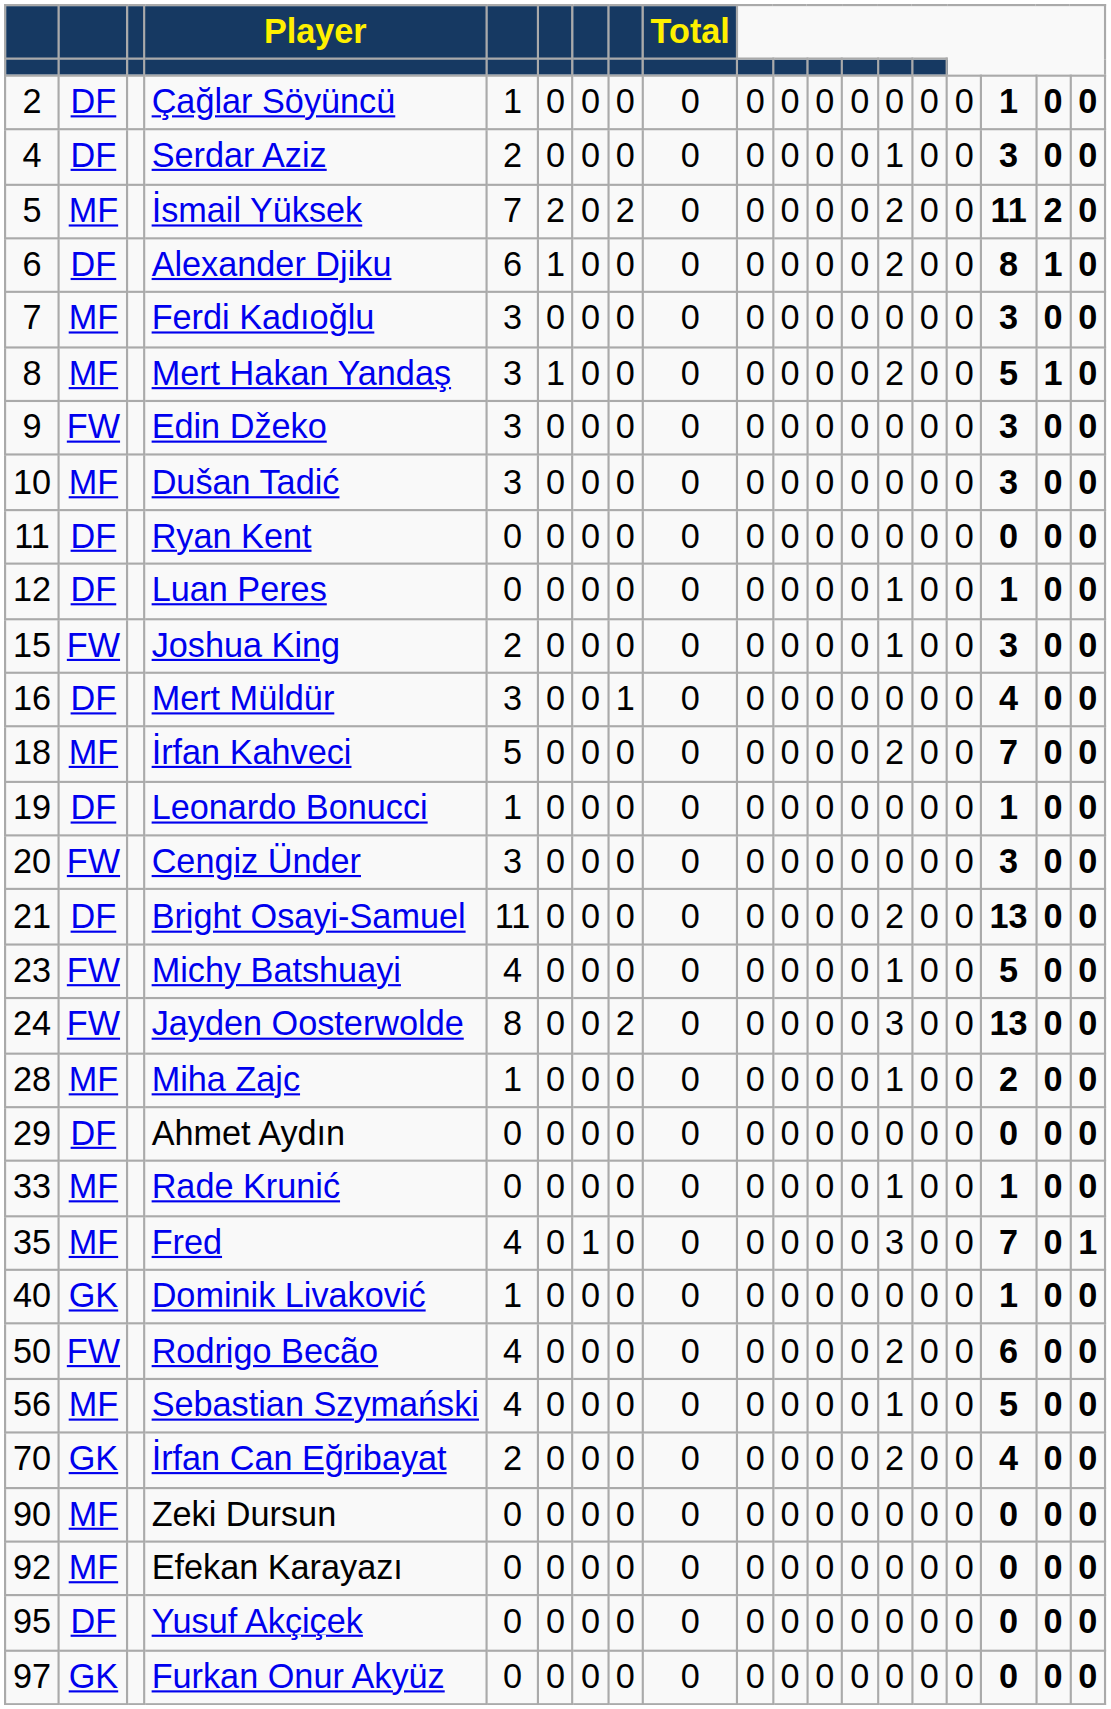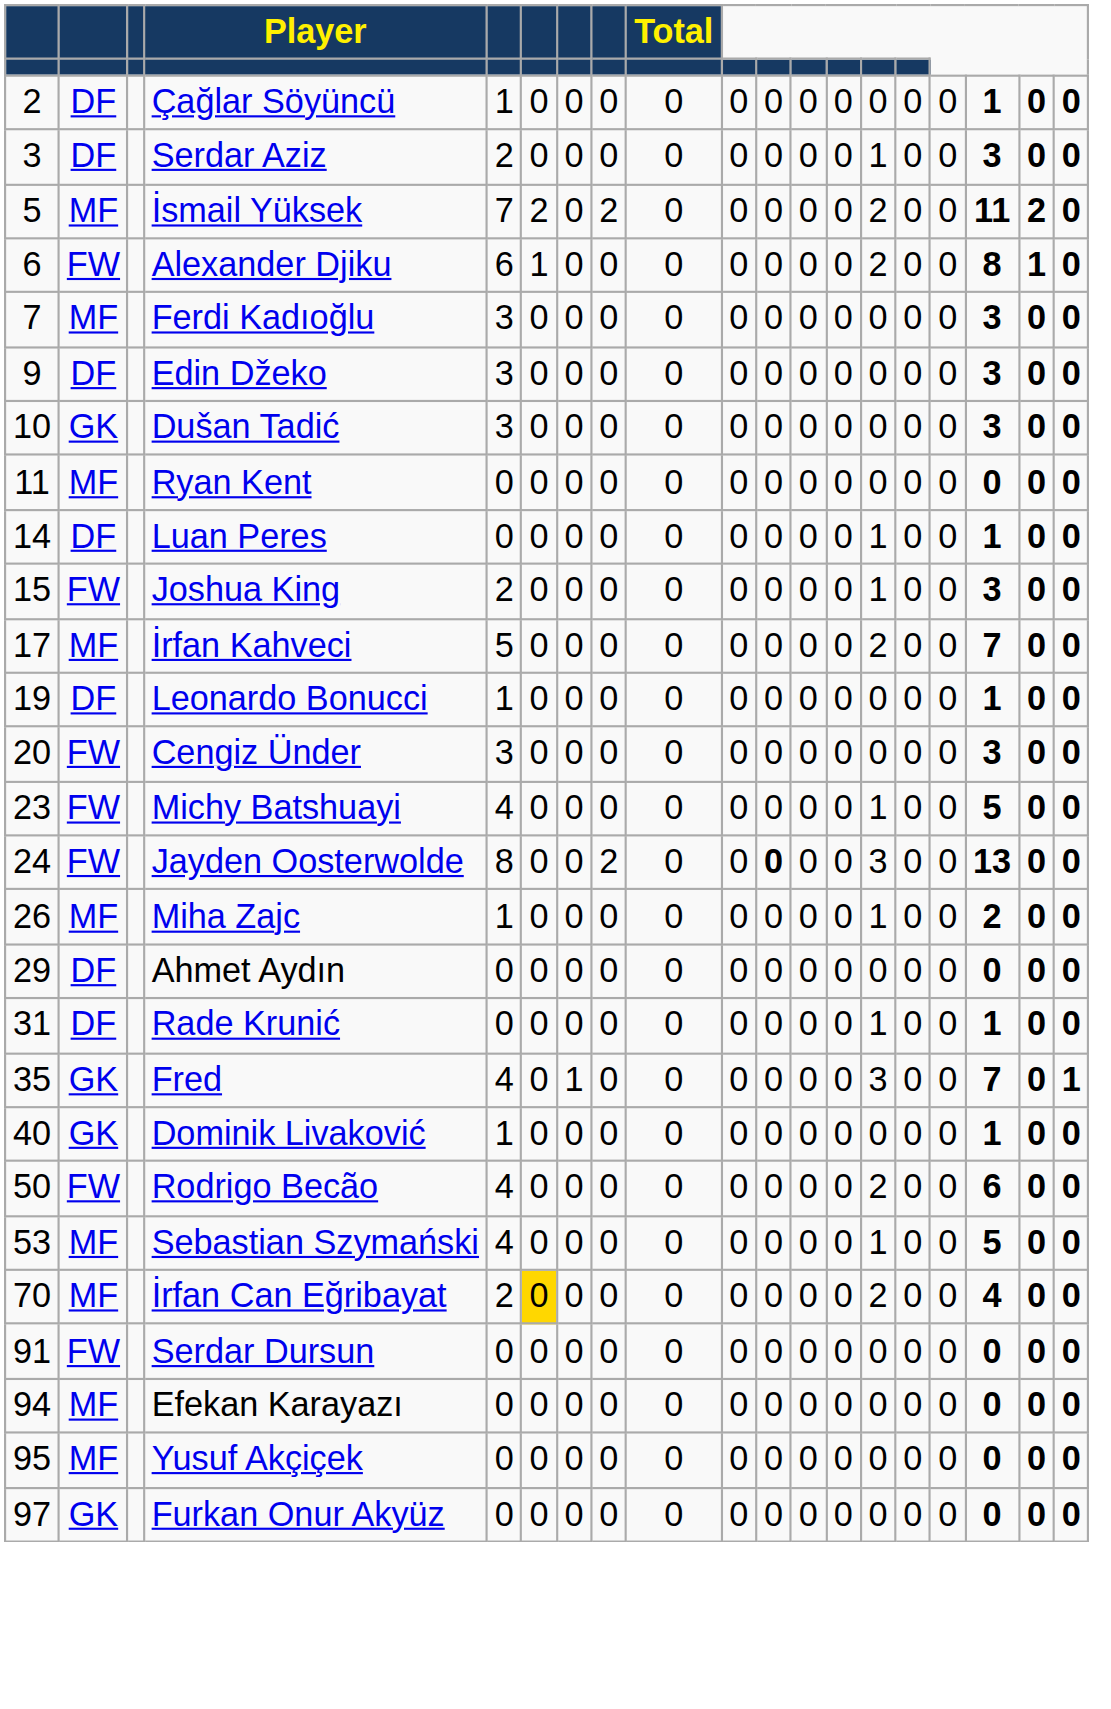(32, 156) 4 -> (32, 156) 3
(93, 264) DF -> (93, 264) FW
- row: (301, 373)
(93, 427) FW -> (93, 373) DF
(93, 481) MF -> (93, 427) GK
(93, 536) DF -> (93, 481) MF
(32, 590) 12 -> (32, 536) 14
- row: (243, 699)
(32, 753) 18 -> (32, 644) 17
- row: (309, 916)
(790, 1024) normal -> (774, 861) bold
(32, 1079) 28 -> (32, 916) 26
(32, 1187) 33 -> (32, 1024) 31
(93, 1187) MF -> (93, 1024) DF
(93, 1242) MF -> (93, 1079) GK
(32, 1404) 56 -> (32, 1242) 53
(93, 1459) GK -> (93, 1296) MF
(556, 1459) no background -> (539, 1296) gold background
+ row: (263, 1350)
- row: (244, 1513)
(32, 1567) 92 -> (32, 1404) 94
(93, 1622) DF -> (93, 1459) MF
